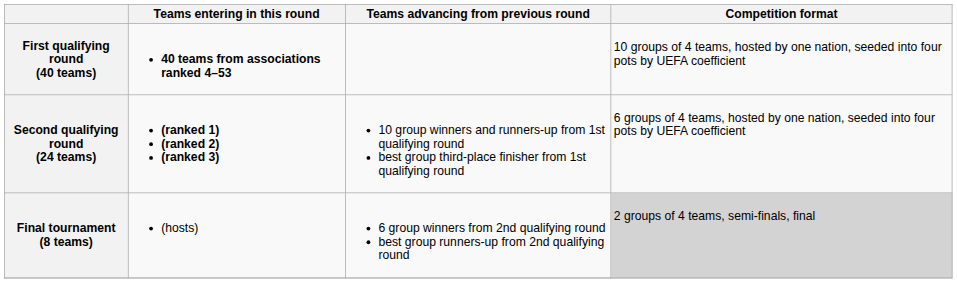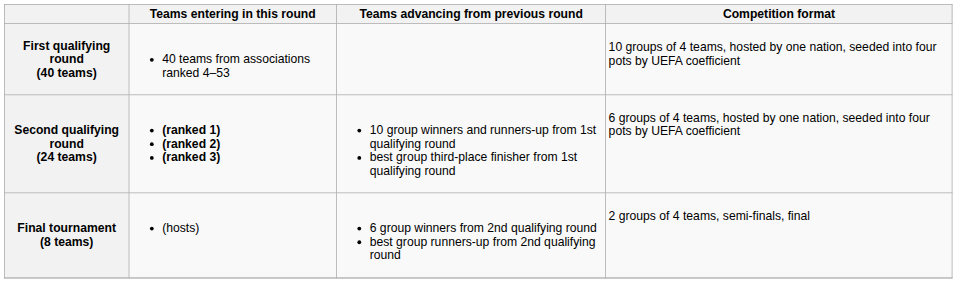(237, 66) bold -> (233, 66) normal
(715, 216) lightgrey background -> (709, 216) no background
